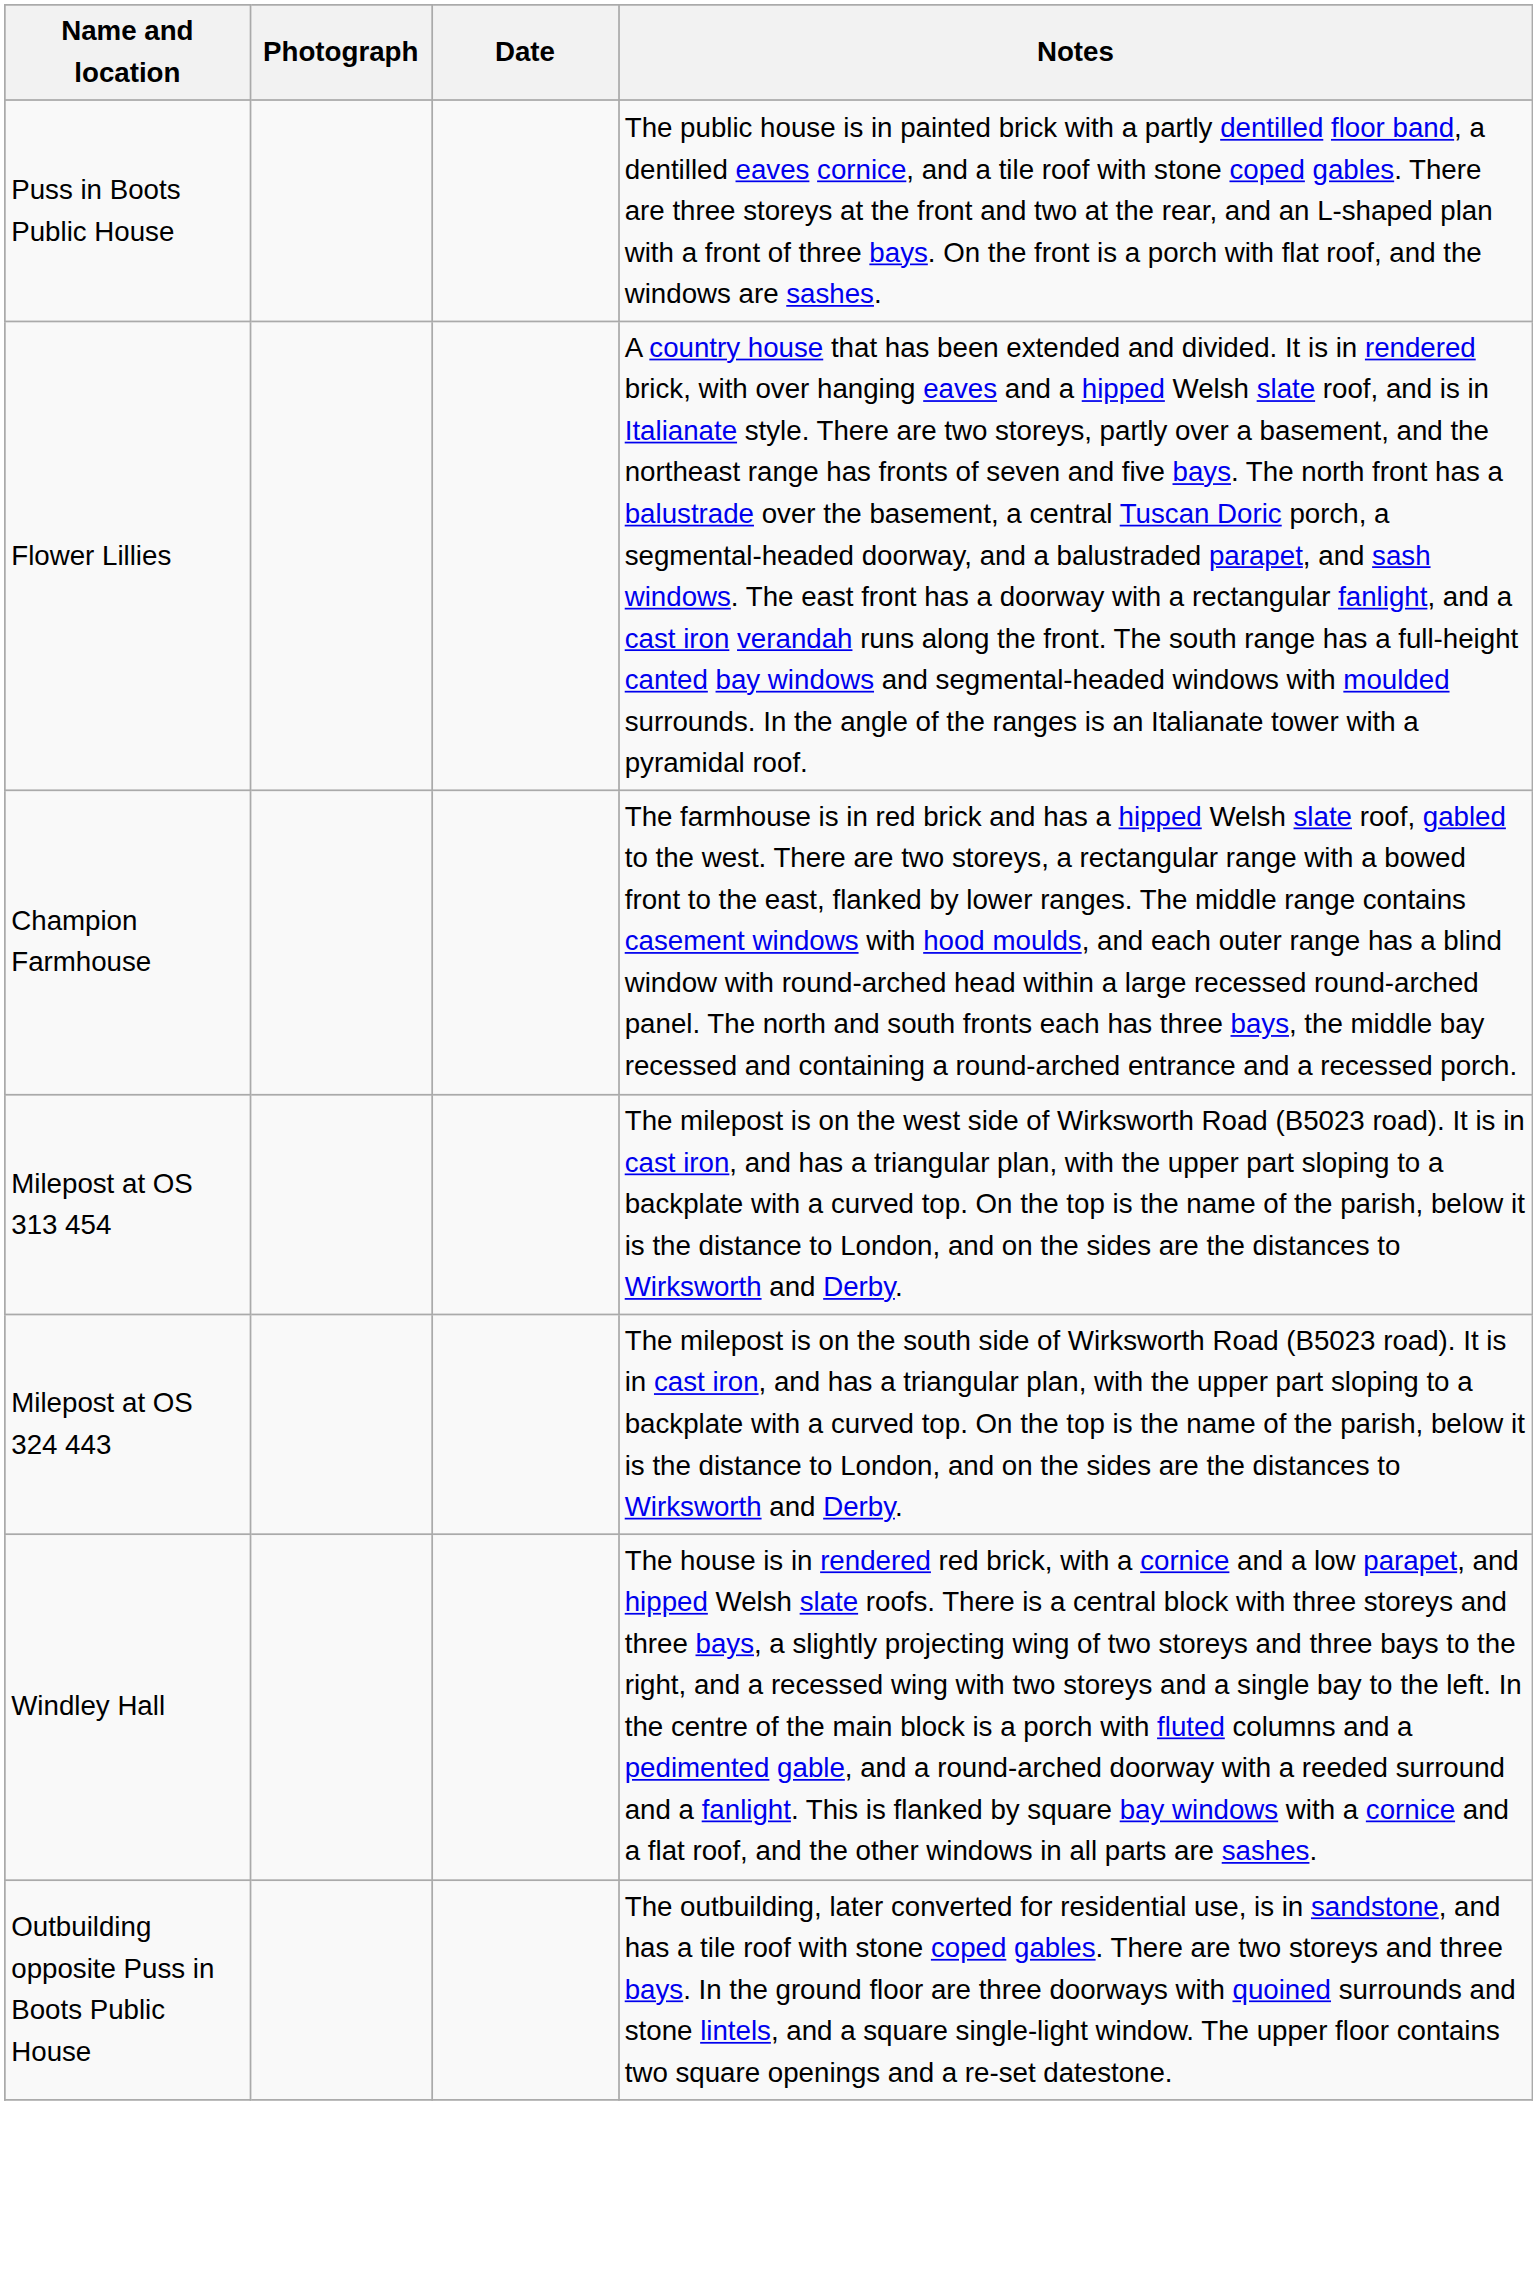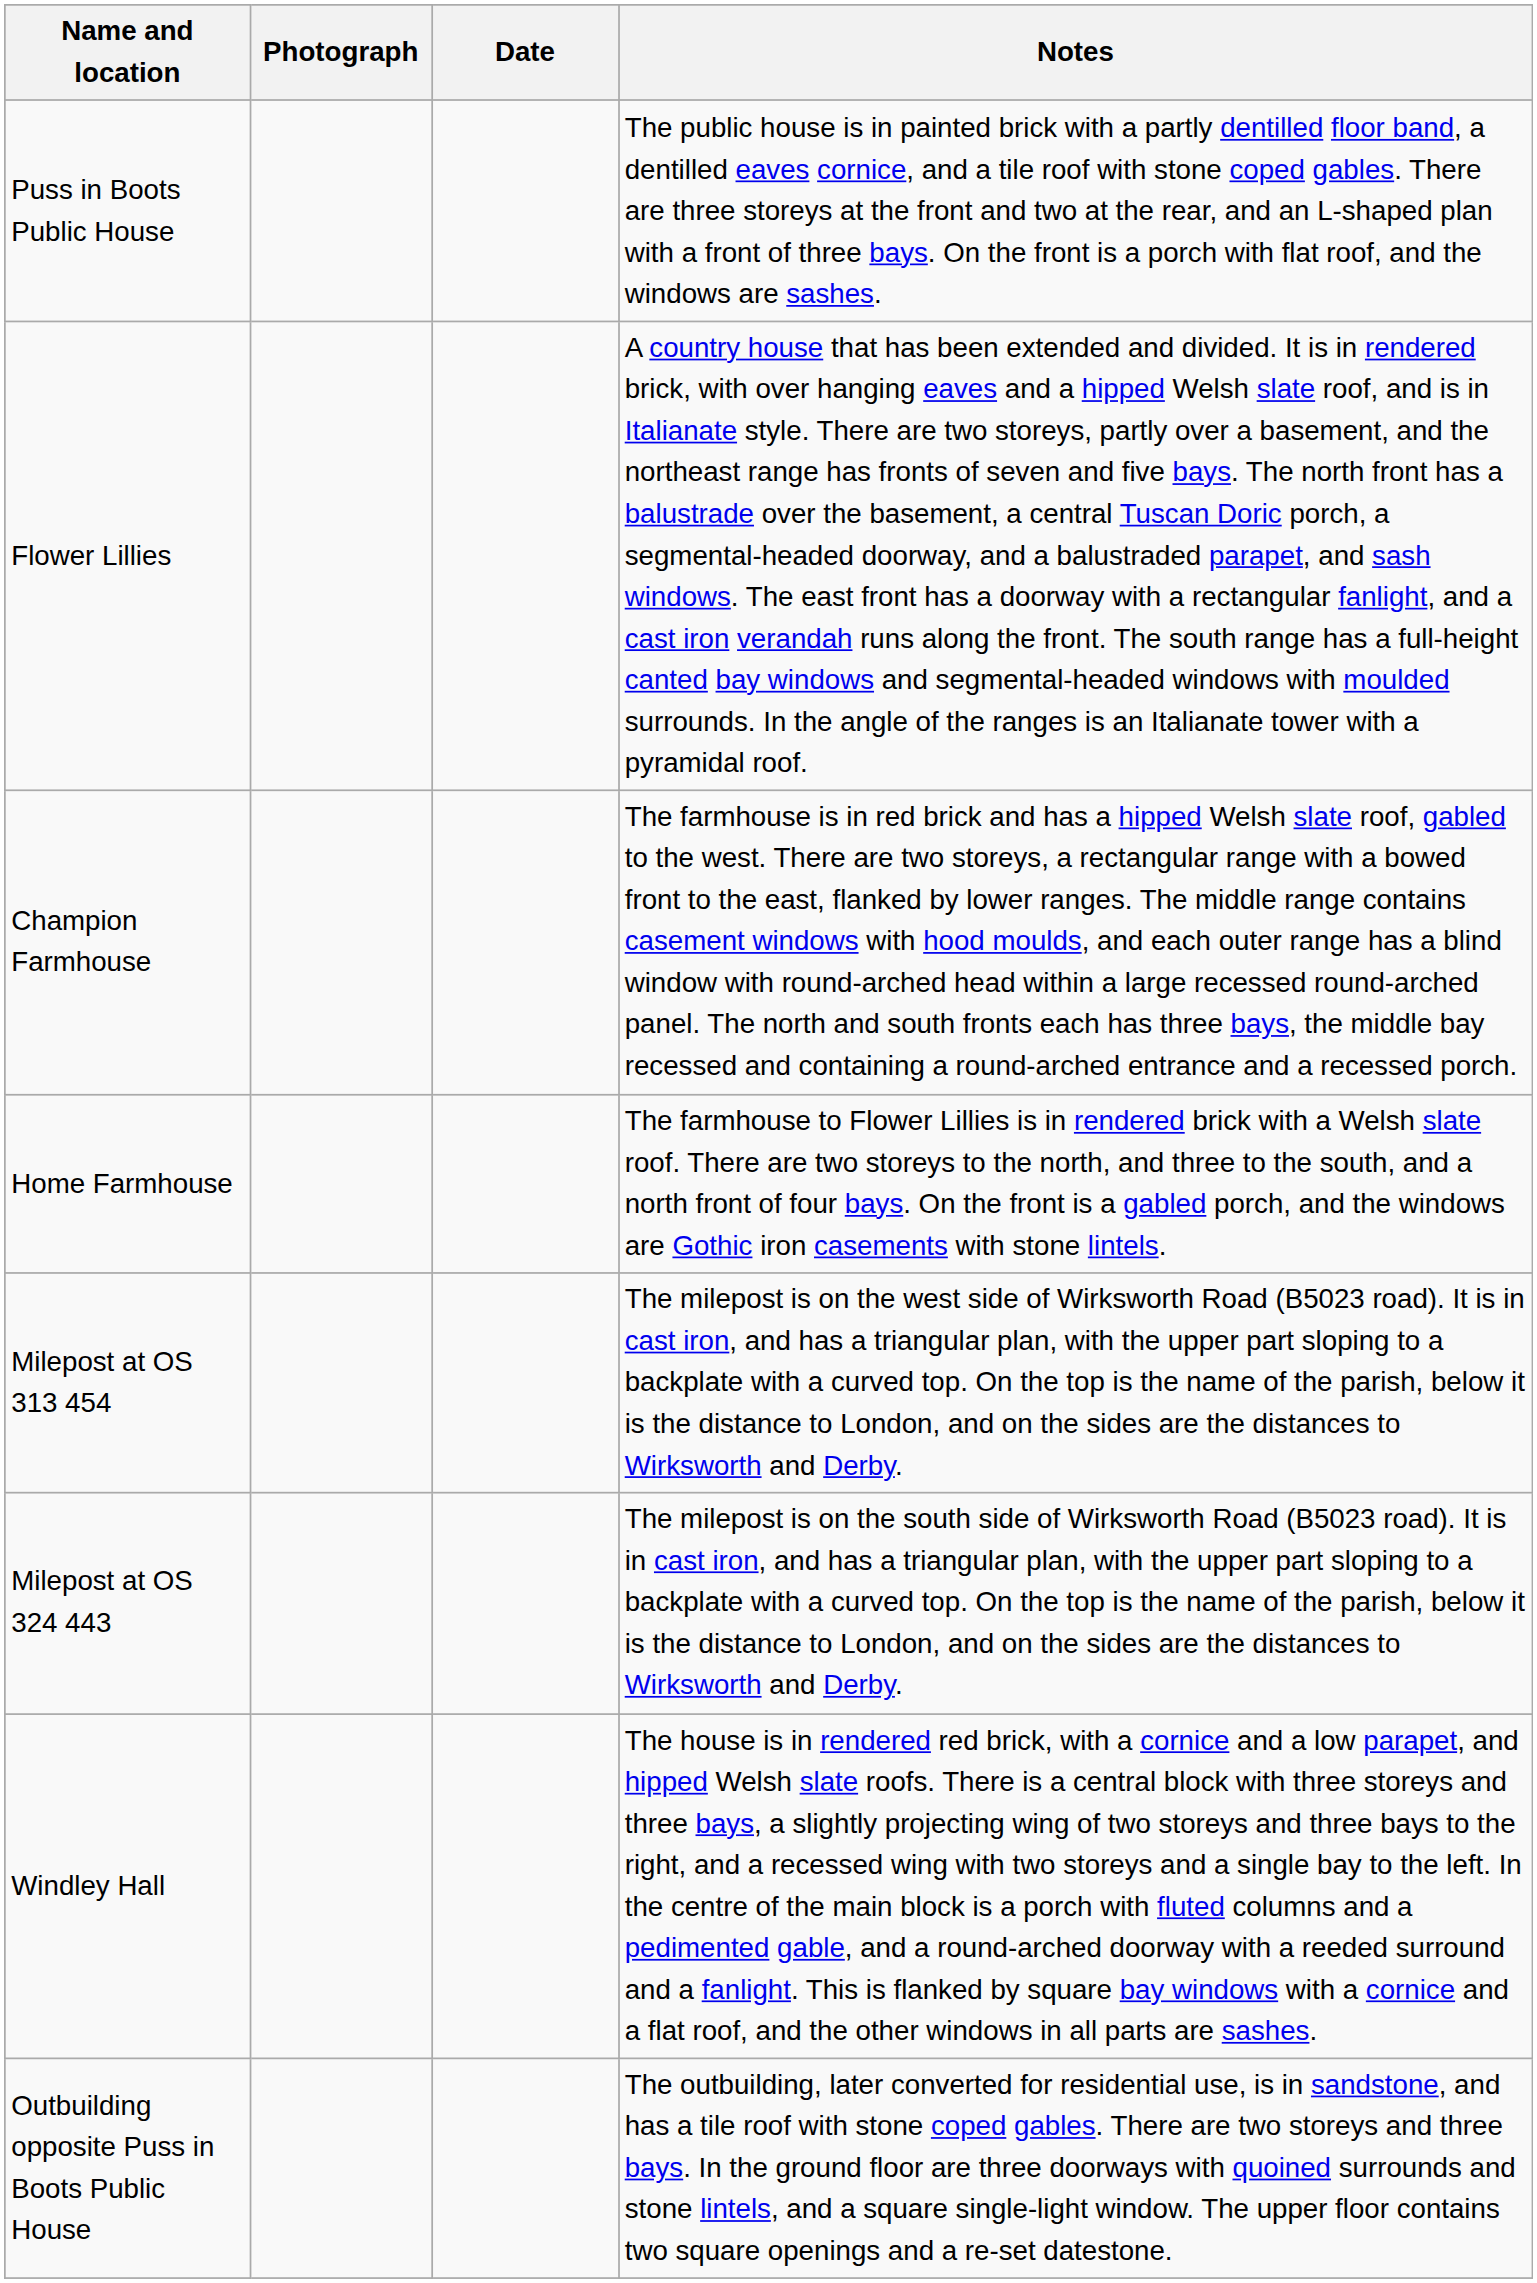+ row: (122, 1182)
